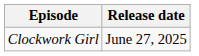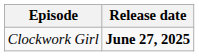(146, 39) normal -> (148, 39) bold
